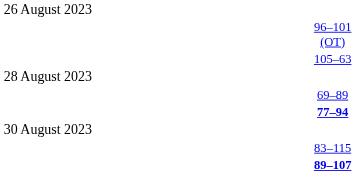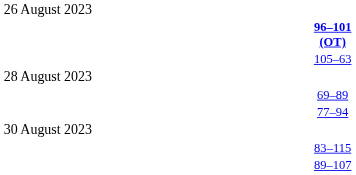(333, 34) normal -> (333, 34) bold
(333, 112) bold -> (333, 112) normal
(333, 165) bold -> (333, 165) normal
